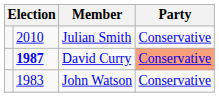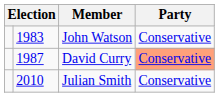rows swapped: (97, 80) <-> (97, 37)
(30, 59) bold -> (30, 59) normal
